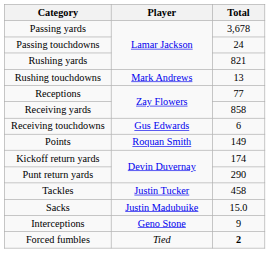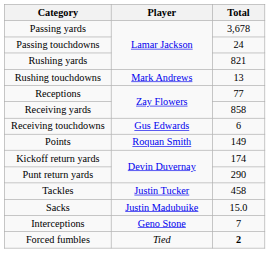(239, 223) 9 -> (239, 223) 7
